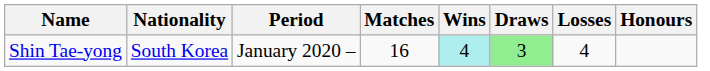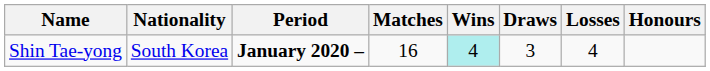(296, 50) normal -> (301, 50) bold
(522, 50) lightgreen background -> (530, 50) no background
